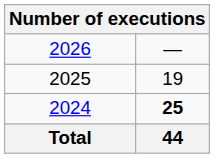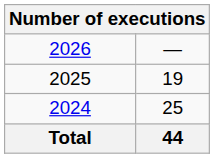(173, 108) bold -> (173, 108) normal
